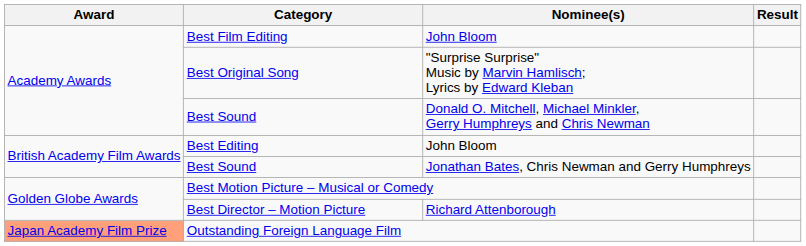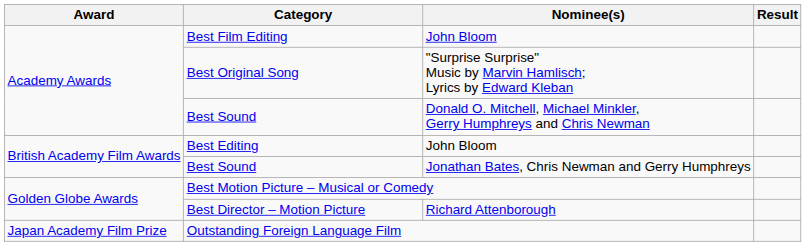(87, 231) lightsalmon background -> (87, 231) no background
